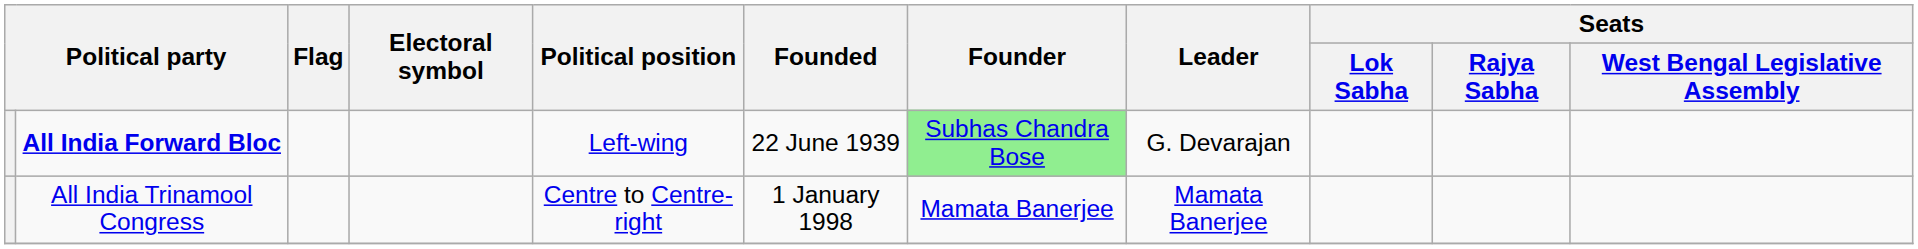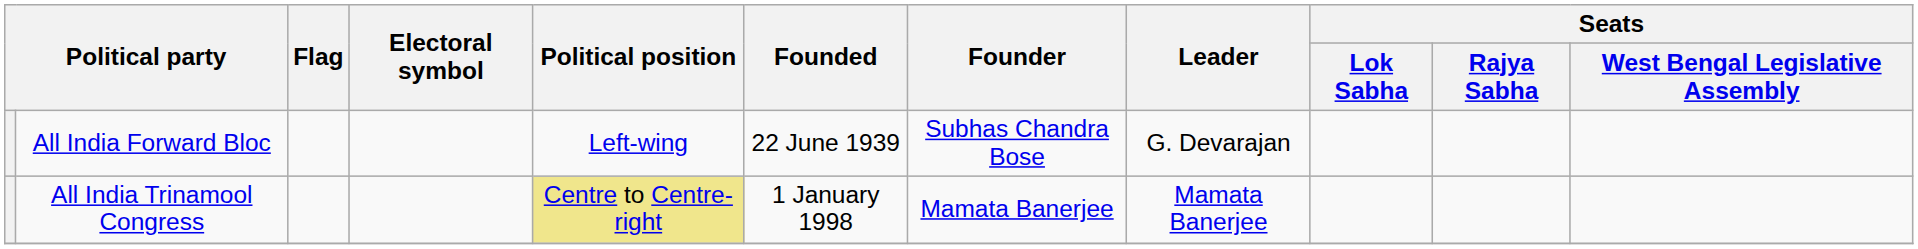(152, 142) bold -> (152, 142) normal
(1017, 142) lightgreen background -> (1017, 142) no background
(638, 209) no background -> (638, 209) khaki background
